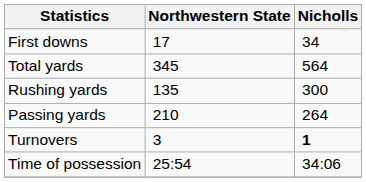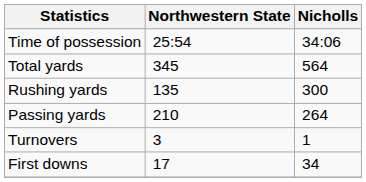rows swapped: (48, 41) <-> (75, 164)
(304, 139) bold -> (304, 139) normal
